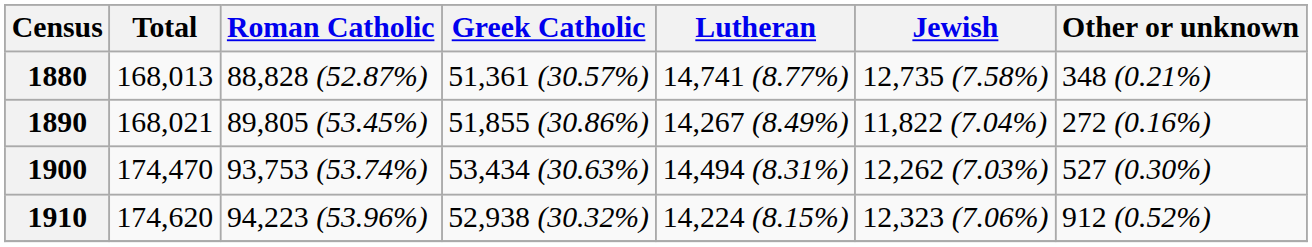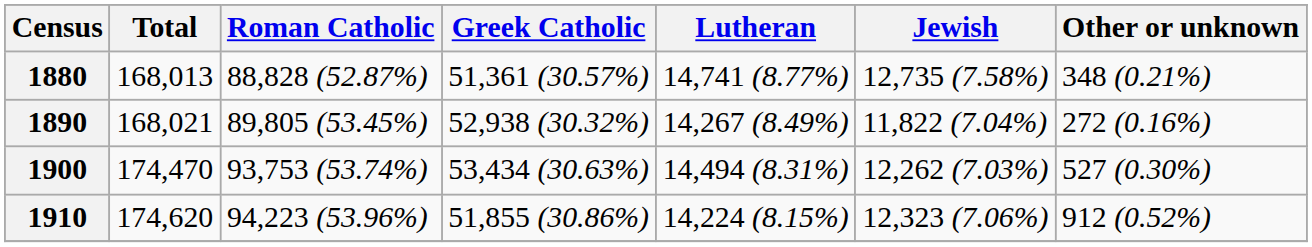(549, 122) 51,855 (30.86%) -> (549, 122) 52,938 (30.32%)
(549, 216) 52,938 (30.32%) -> (549, 216) 51,855 (30.86%)
